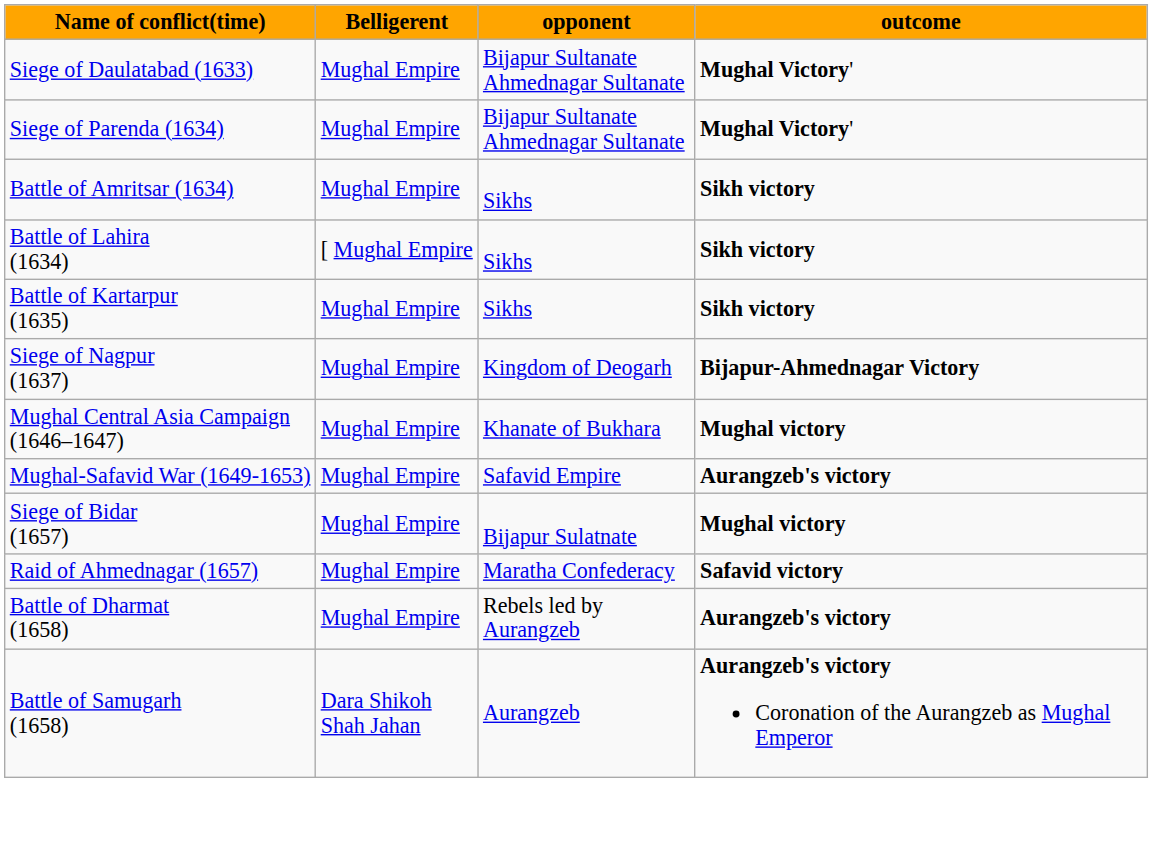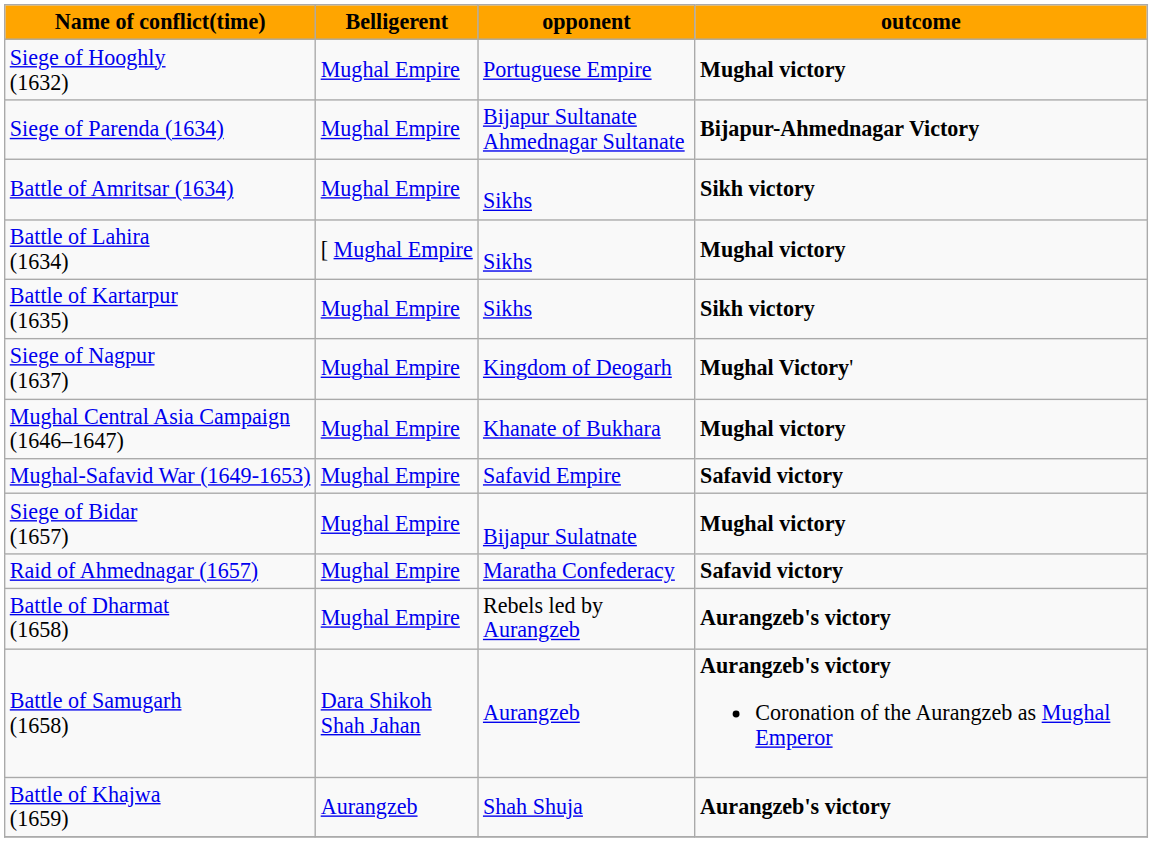+ row: (88, 69)
- row: (131, 69)
(777, 129) Mughal Victory' -> (840, 129) Bijapur-Ahmednagar Victory
(757, 249) Sikh victory -> (773, 249) Mughal victory
(840, 368) Bijapur-Ahmednagar Victory -> (777, 368) Mughal Victory'
(795, 476) Aurangzeb's victory -> (772, 476) Safavid victory
+ row: (85, 807)
